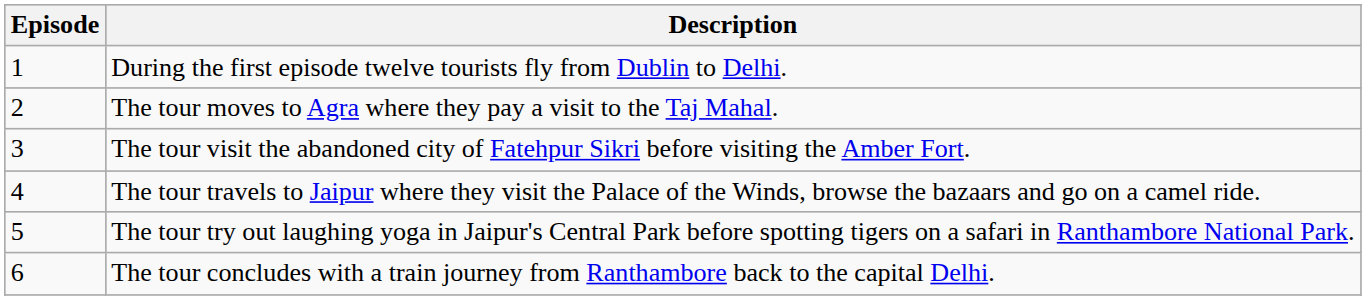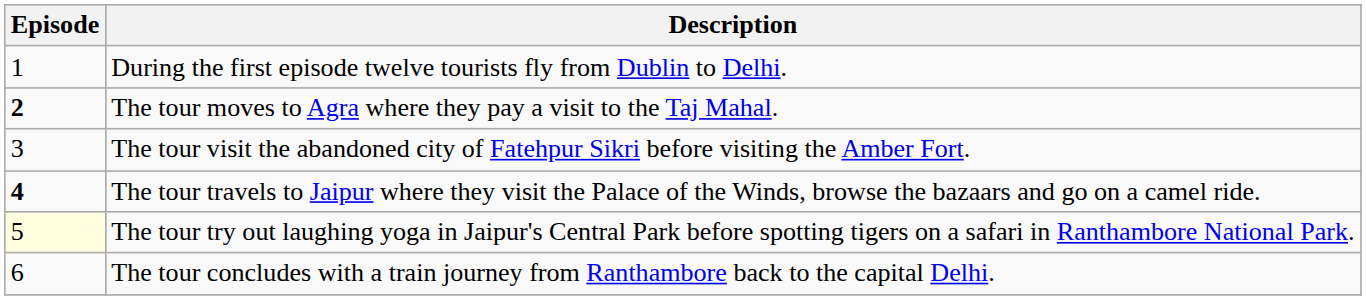(17, 107) normal -> (17, 107) bold
(17, 190) normal -> (17, 190) bold
(17, 231) no background -> (17, 231) lightyellow background
